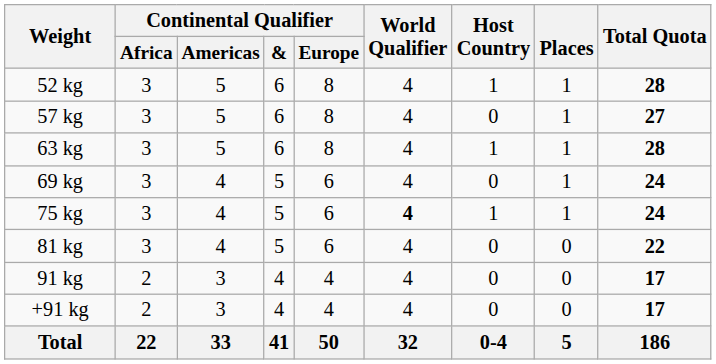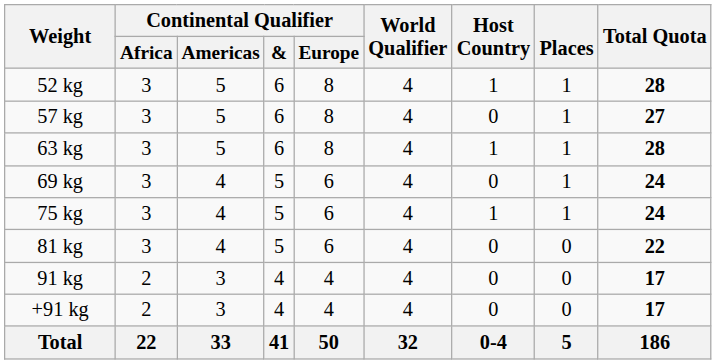(408, 213) bold -> (408, 213) normal
